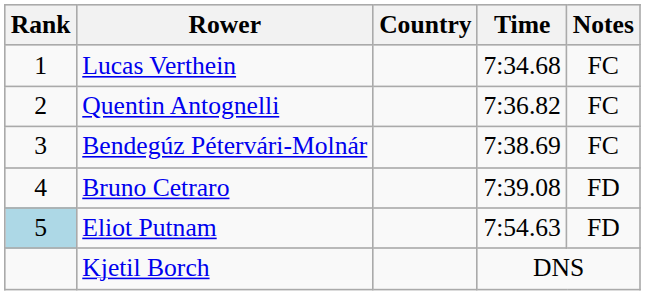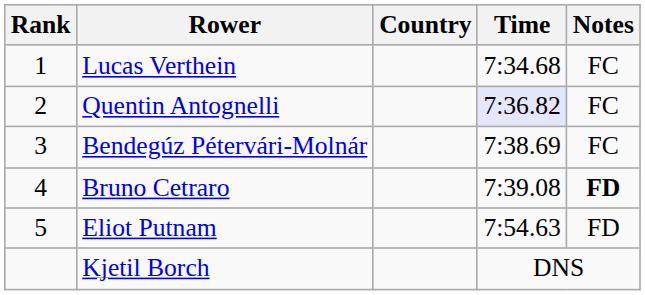(522, 106) no background -> (522, 106) lavender background
(603, 187) normal -> (603, 187) bold
(41, 227) lightblue background -> (41, 227) no background
